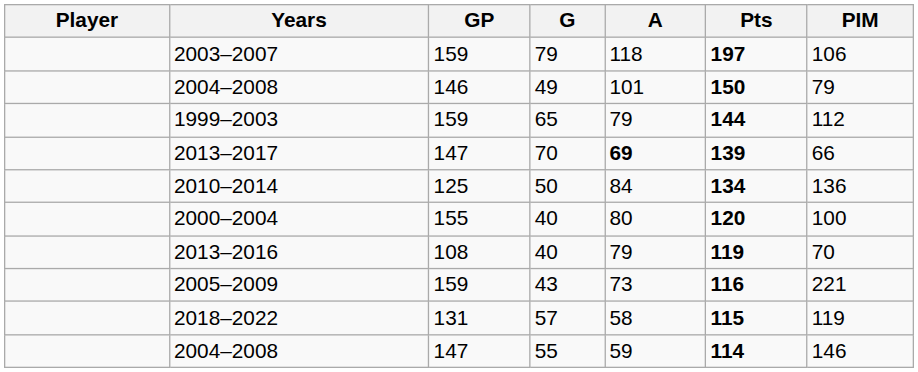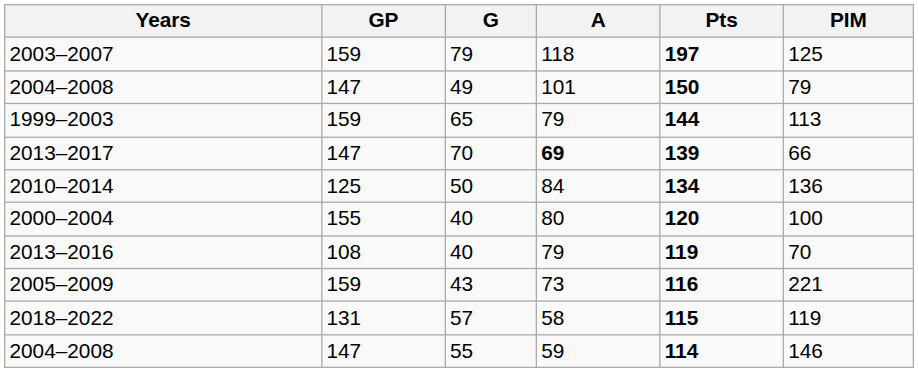- column: (87, 20)
(829, 53) 106 -> (806, 53) 125
(451, 86) 146 -> (344, 86) 147
(828, 119) 112 -> (805, 119) 113
